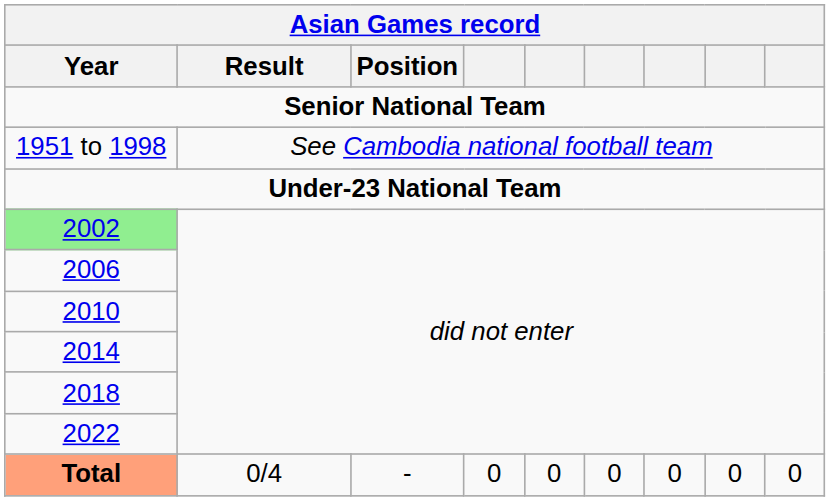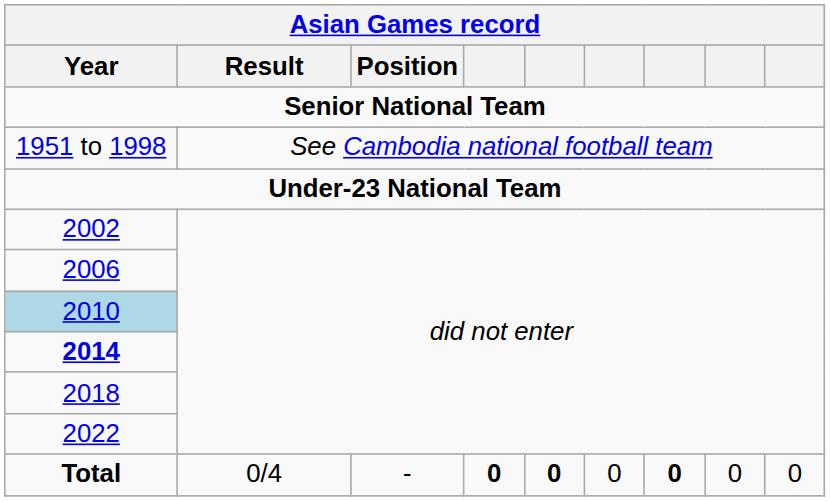(91, 229) lightgreen background -> (91, 229) no background
(91, 310) no background -> (91, 310) lightblue background
(91, 351) normal -> (91, 351) bold
(91, 474) lightsalmon background -> (91, 474) no background
(494, 474) normal -> (494, 474) bold
(554, 474) normal -> (554, 474) bold
(675, 474) normal -> (675, 474) bold
